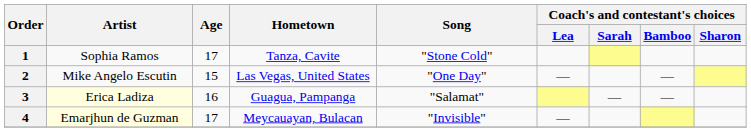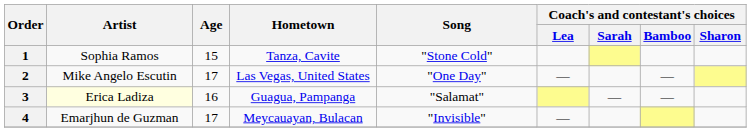(211, 56) 17 -> (211, 56) 15
(211, 76) 15 -> (211, 76) 17
(120, 117) lightyellow background -> (120, 117) no background
